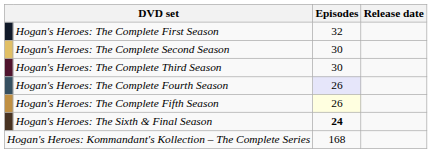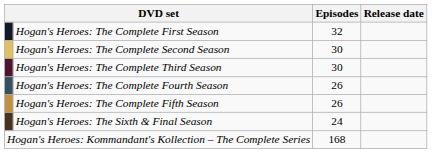(337, 85) lavender background -> (337, 85) no background
(337, 103) lightyellow background -> (337, 103) no background
(337, 121) bold -> (337, 121) normal
